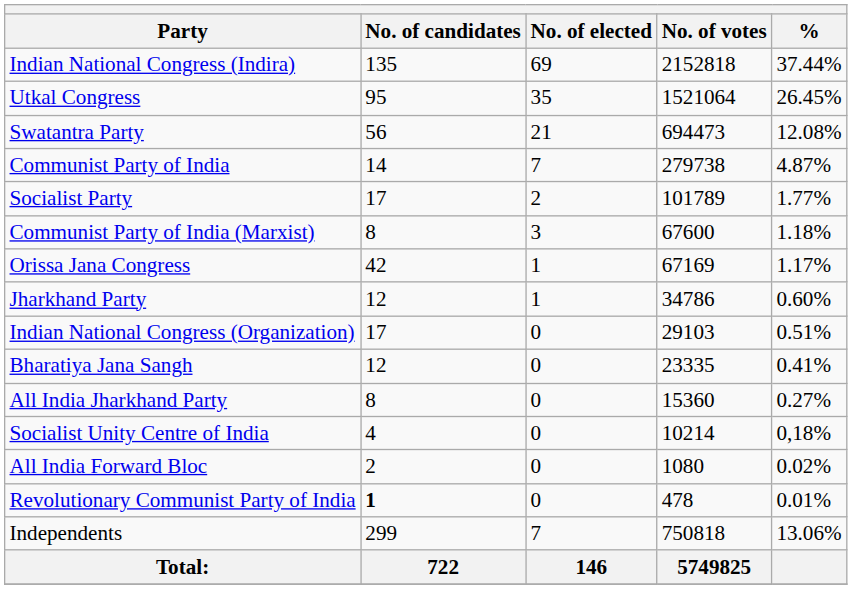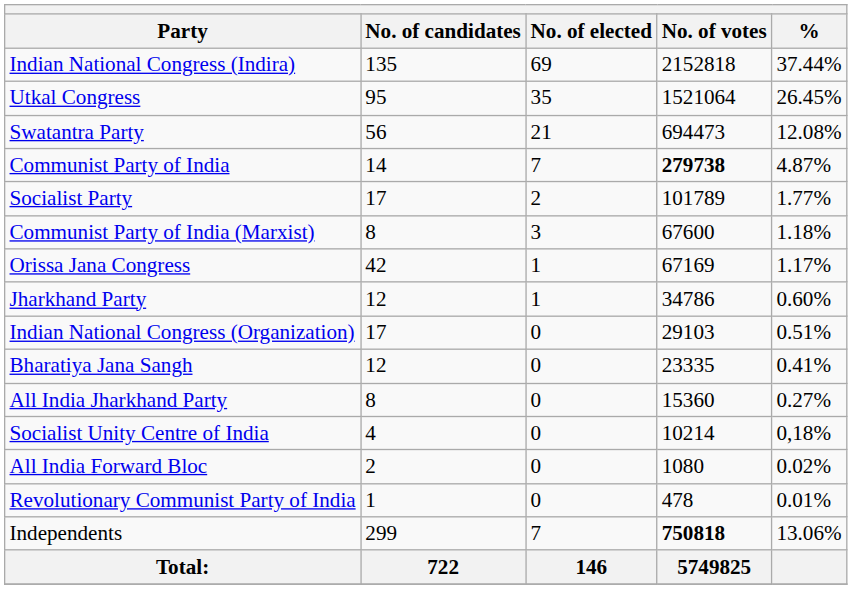(693, 164) normal -> (693, 164) bold
(371, 499) bold -> (371, 499) normal
(693, 533) normal -> (693, 533) bold
